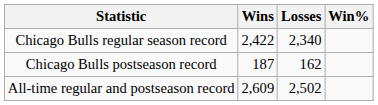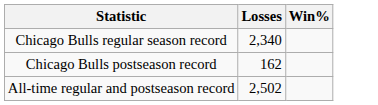- column: (258, 16)
